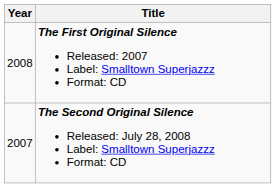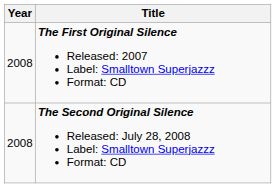(20, 143) 2007 -> (20, 143) 2008
